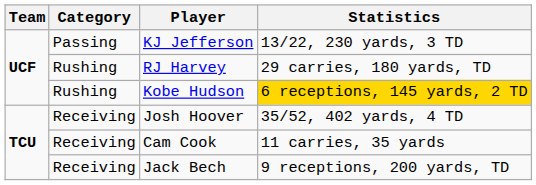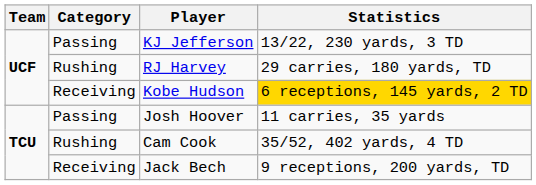(85, 92) Rushing -> (94, 92) Receiving
(94, 117) Receiving -> (85, 117) Passing
(362, 117) 35/52, 402 yards, 4 TD -> (353, 117) 11 carries, 35 yards
(94, 142) Receiving -> (85, 142) Rushing
(353, 142) 11 carries, 35 yards -> (362, 142) 35/52, 402 yards, 4 TD
